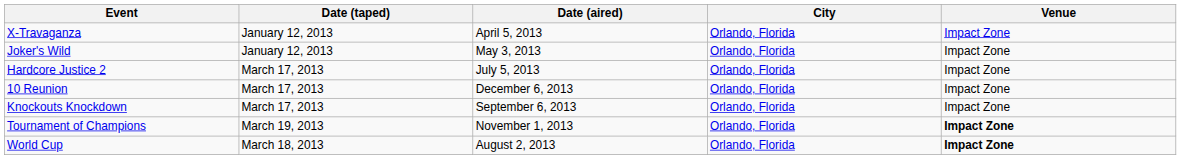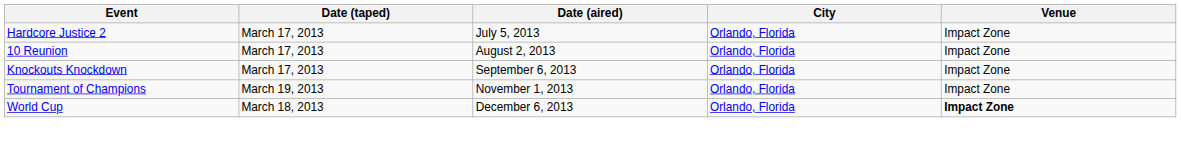- row: (44, 32)
- row: (39, 51)
(524, 88) December 6, 2013 -> (515, 51) August 2, 2013
(979, 126) bold -> (977, 88) normal
(515, 145) August 2, 2013 -> (524, 107) December 6, 2013
